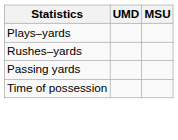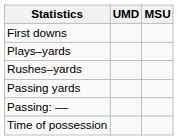+ row: (37, 32)
+ row: (38, 107)
